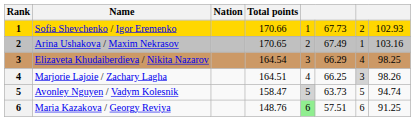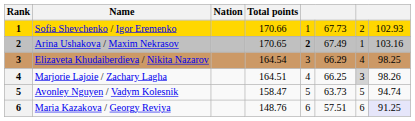(308, 44) normal -> (308, 44) bold
(308, 92) lightgrey background -> (308, 92) no background
(308, 108) lightgreen background -> (308, 108) no background
(389, 108) no background -> (389, 108) lavender background
